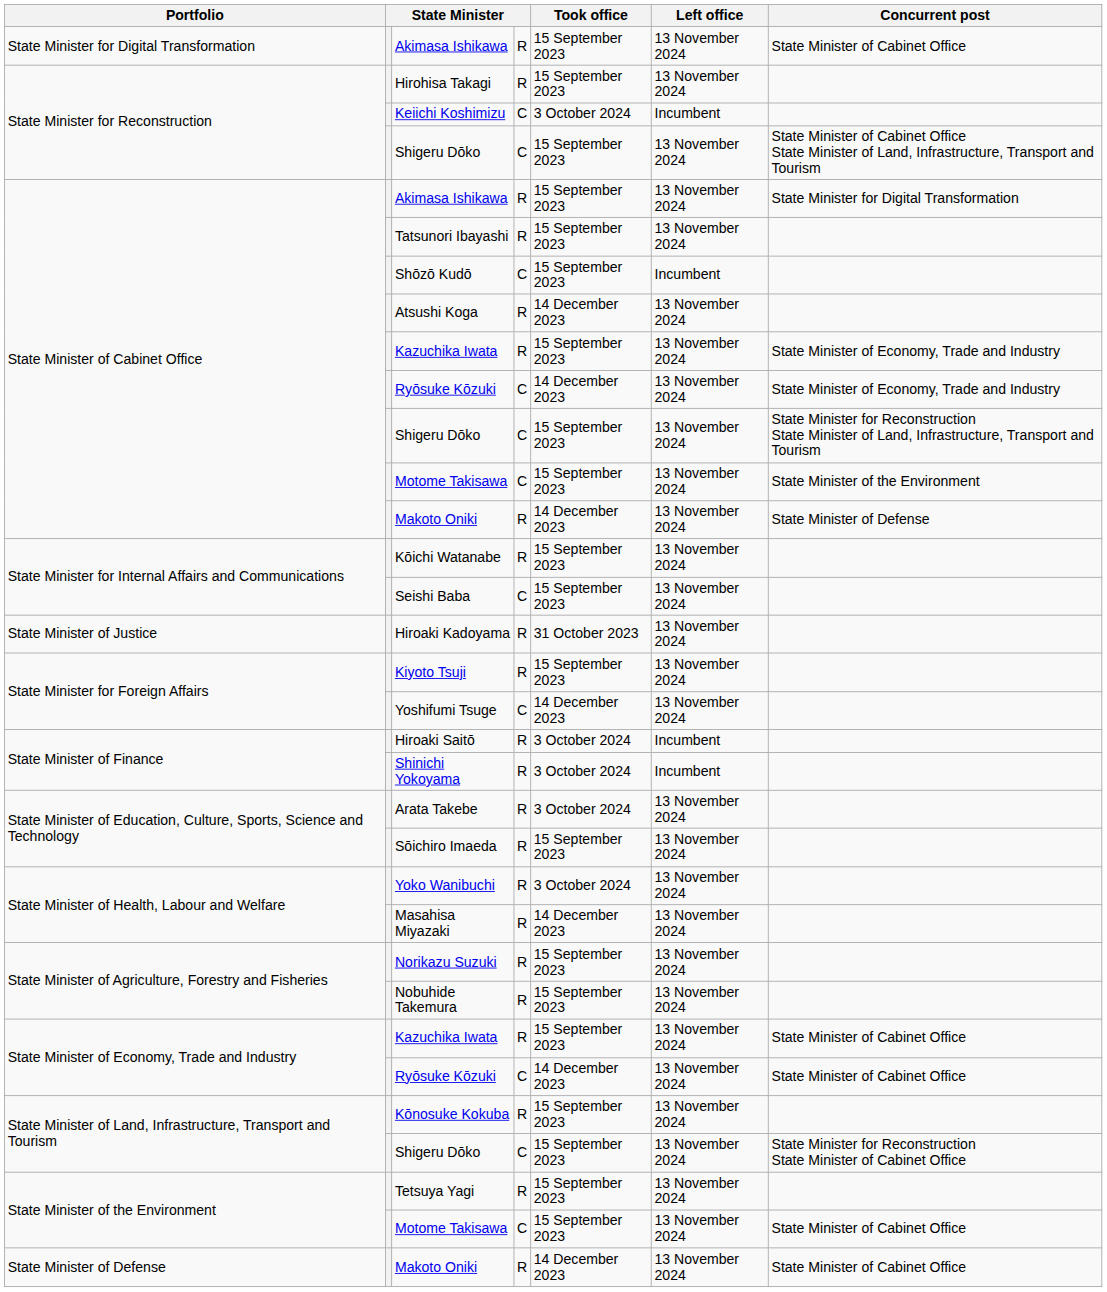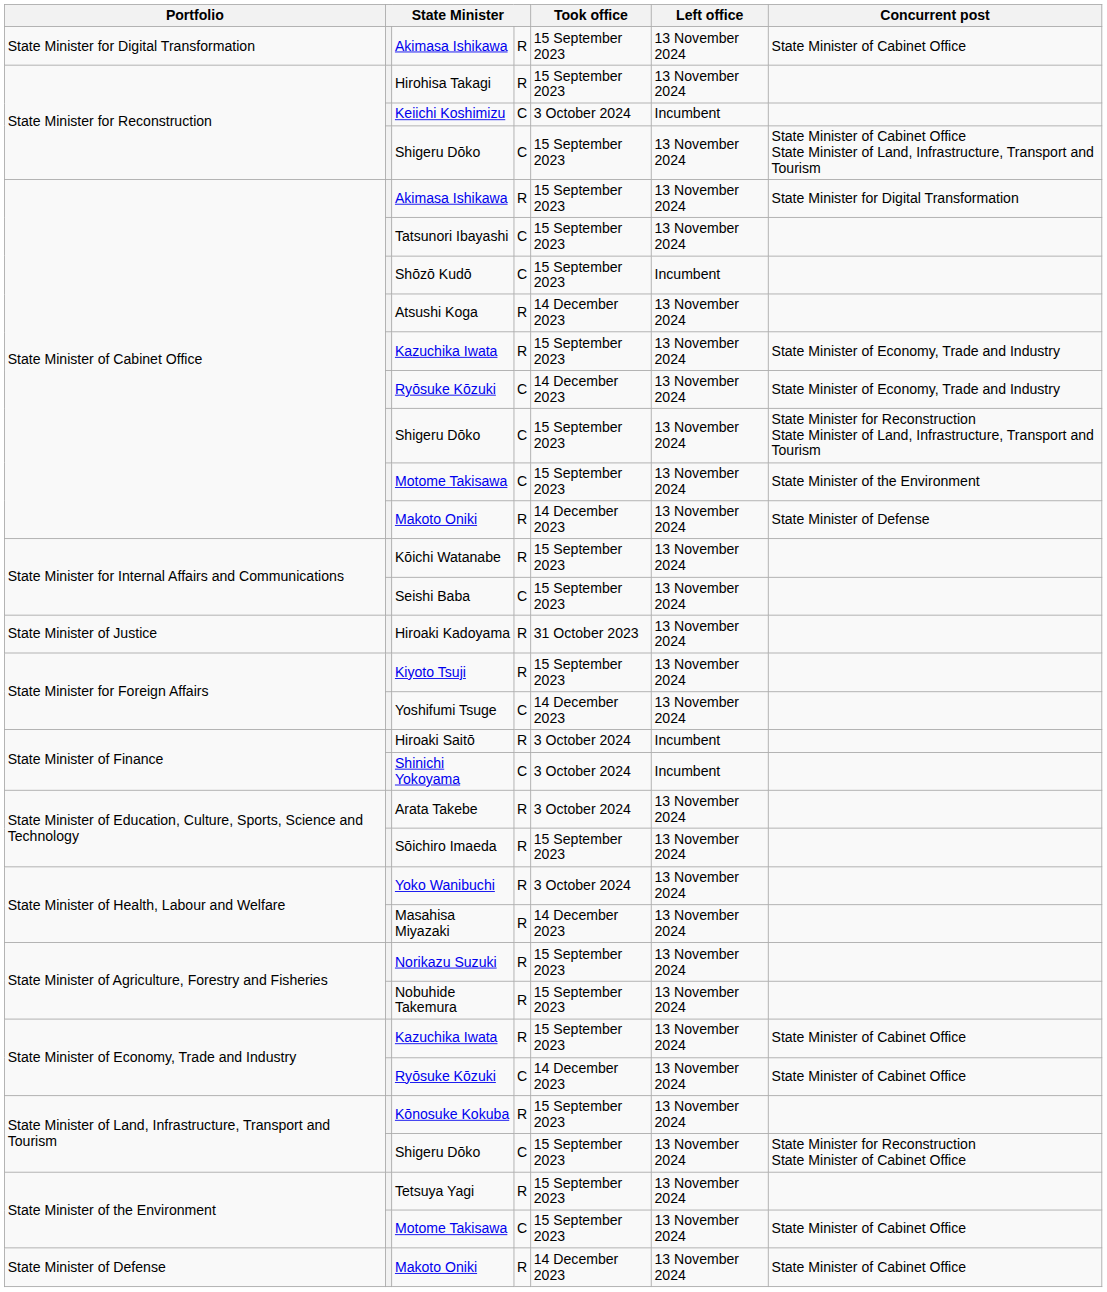(522, 236) R -> (522, 236) C
(522, 771) R -> (522, 771) C
